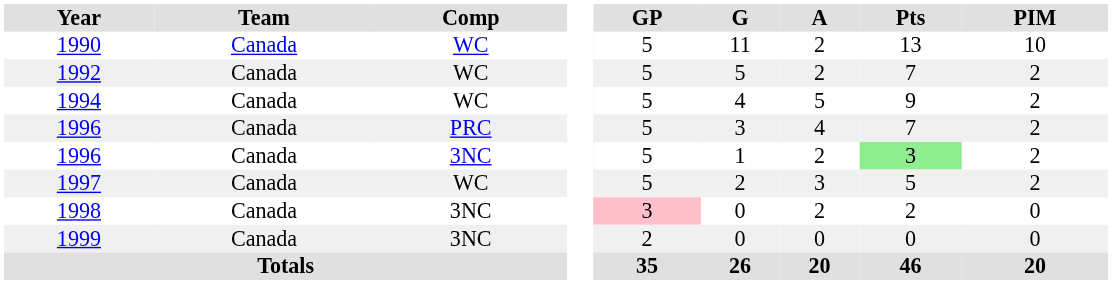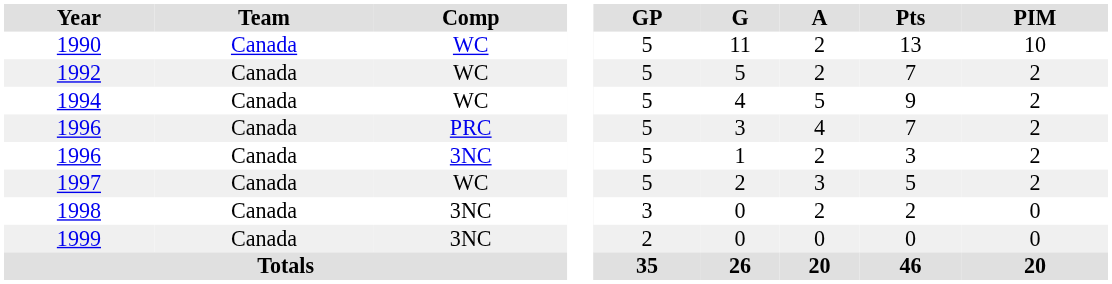(911, 155) lightgreen background -> (911, 155) no background
(647, 210) pink background -> (647, 210) no background
